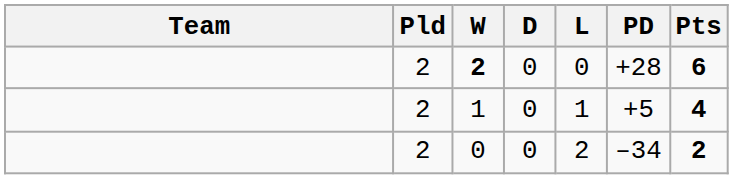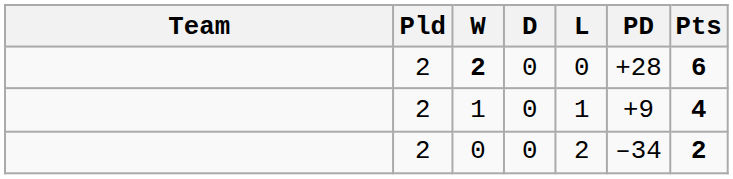(638, 110) +5 -> (638, 110) +9
